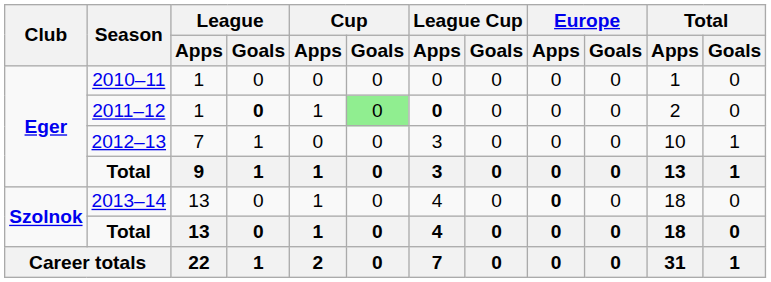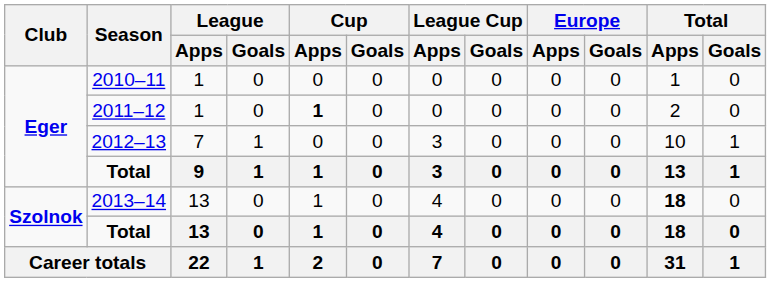(258, 111) bold -> (258, 111) normal
(318, 111) normal -> (318, 111) bold
(377, 111) lightgreen background -> (377, 111) no background
(437, 111) bold -> (437, 111) normal
(556, 202) bold -> (556, 202) normal
(675, 202) normal -> (675, 202) bold
